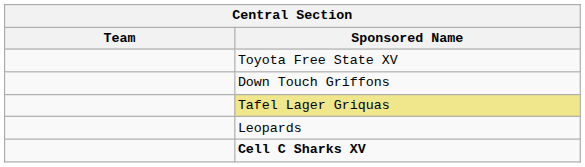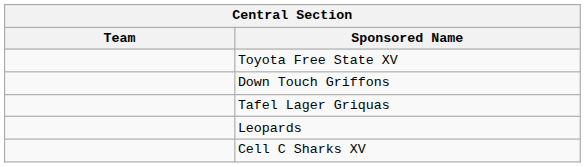(314, 105) khaki background -> (314, 105) no background
(302, 150) bold -> (302, 150) normal
